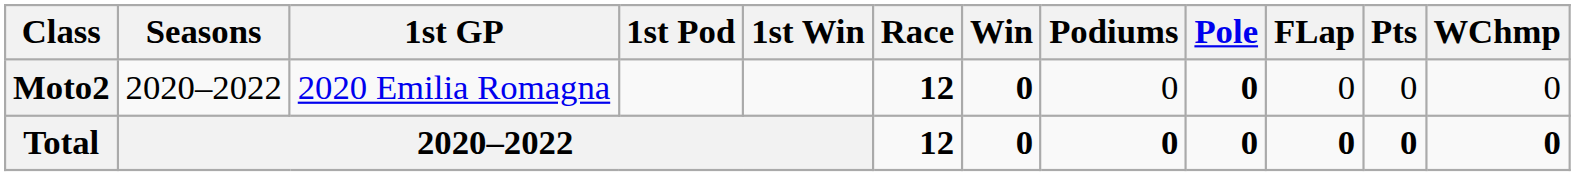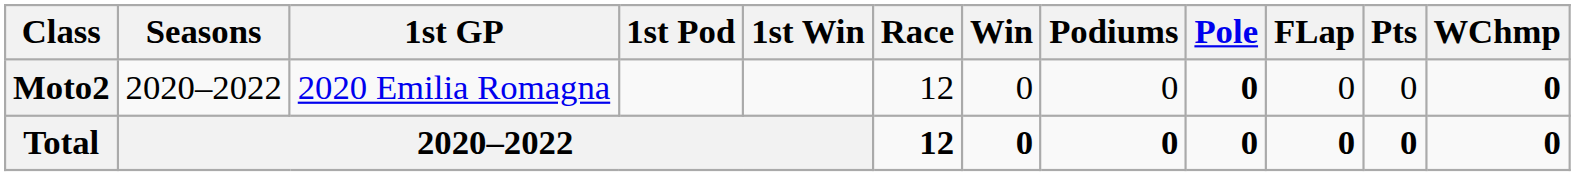(937, 87) bold -> (937, 87) normal
(1024, 87) bold -> (1024, 87) normal
(1552, 87) normal -> (1552, 87) bold
